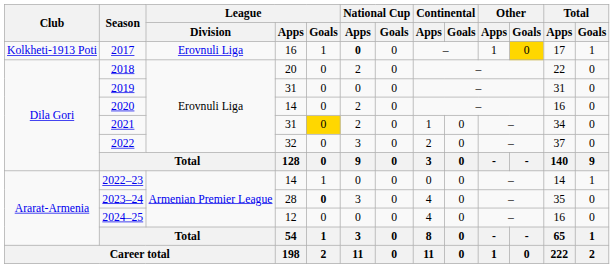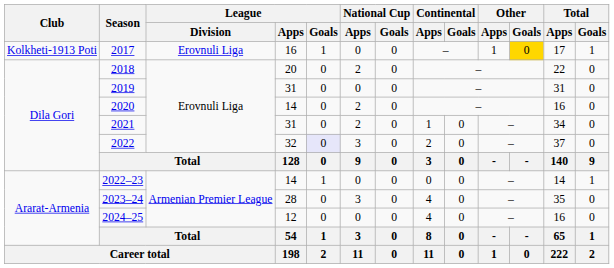(358, 50) bold -> (358, 50) normal
(323, 124) gold background -> (323, 124) no background
(323, 143) no background -> (323, 143) lavender background
(323, 198) bold -> (323, 198) normal
